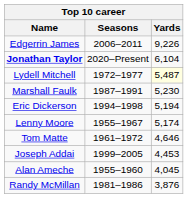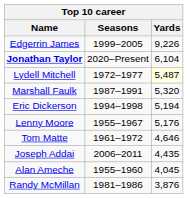(118, 43) 2006–2011 -> (118, 43) 1999–2005
(167, 91) 5,230 -> (167, 91) 5,320
(167, 122) 5,174 -> (167, 122) 5,176
(118, 153) 1999–2005 -> (118, 153) 2006–2011
(167, 153) 4,453 -> (167, 153) 4,435
